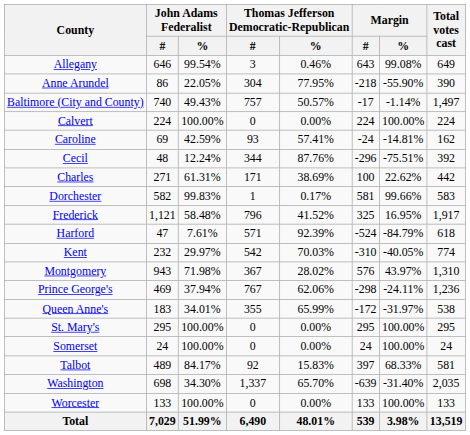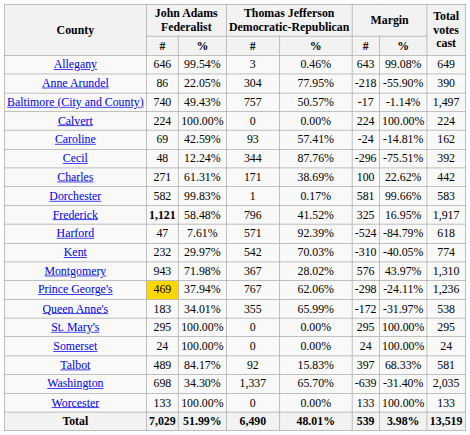(162, 214) normal -> (162, 214) bold
(162, 290) no background -> (162, 290) gold background
